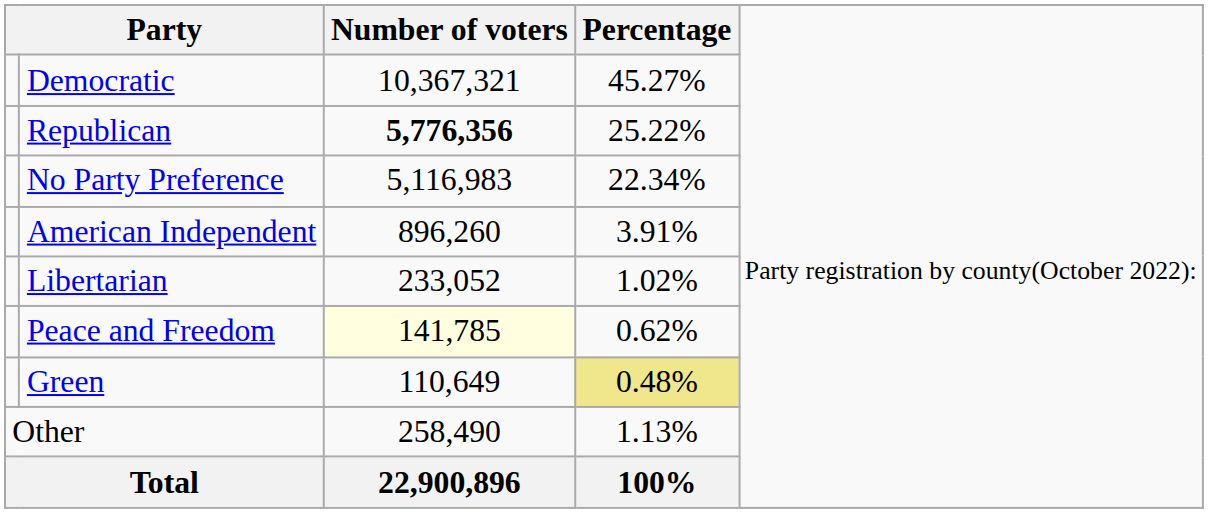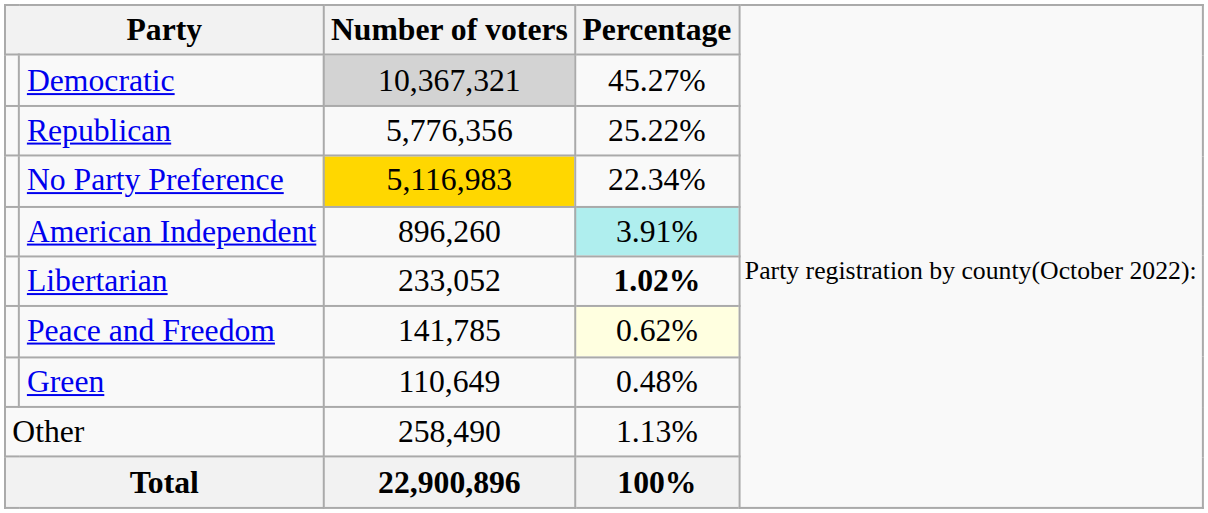(449, 79) no background -> (449, 79) lightgrey background
(449, 130) bold -> (449, 130) normal
(449, 180) no background -> (449, 180) gold background
(657, 230) no background -> (657, 230) paleturquoise background
(657, 280) normal -> (657, 280) bold
(449, 331) lightyellow background -> (449, 331) no background
(657, 331) no background -> (657, 331) lightyellow background
(657, 381) khaki background -> (657, 381) no background
